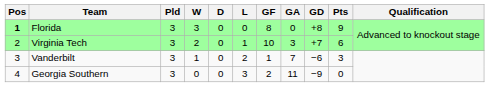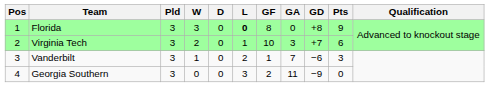(17, 27) bold -> (17, 27) normal
(245, 27) normal -> (245, 27) bold
